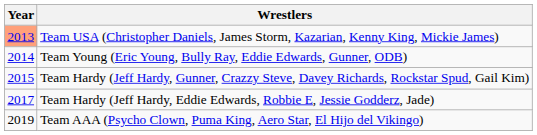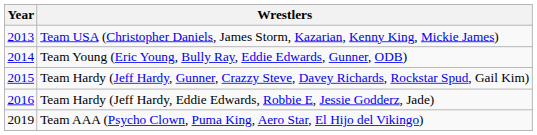(21, 36) lightsalmon background -> (21, 36) no background
(21, 99) 2017 -> (21, 99) 2016
